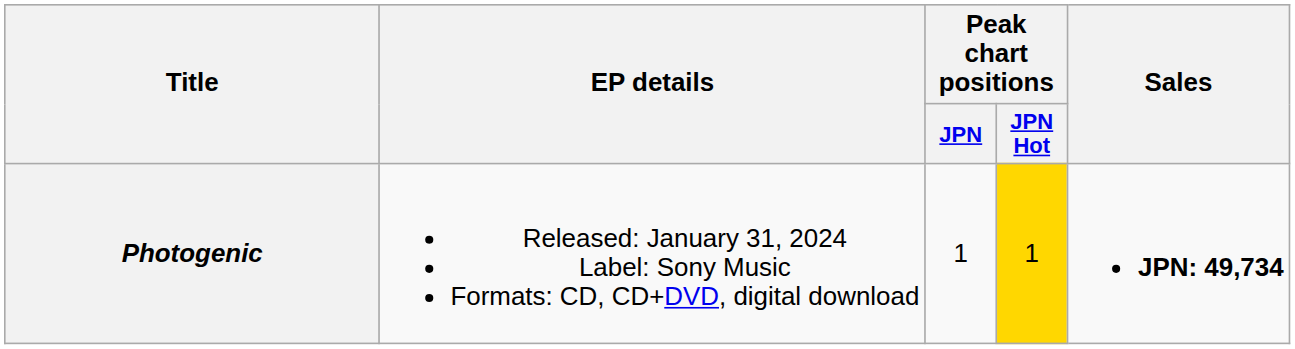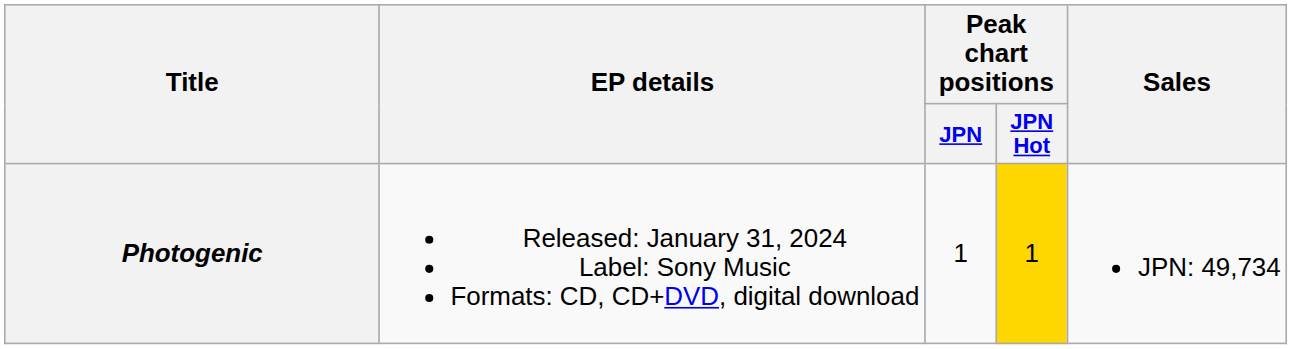(1178, 268) bold -> (1177, 268) normal
